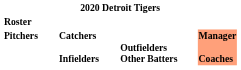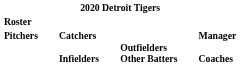(217, 47) lightsalmon background -> (217, 47) no background
